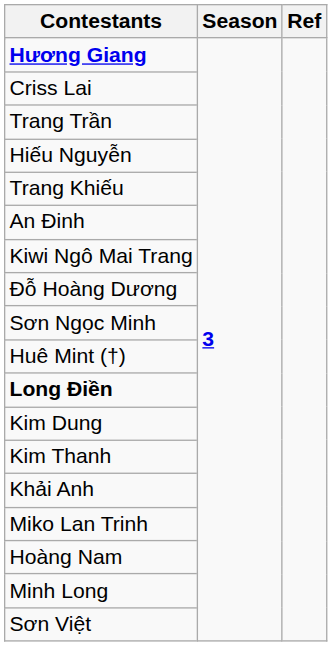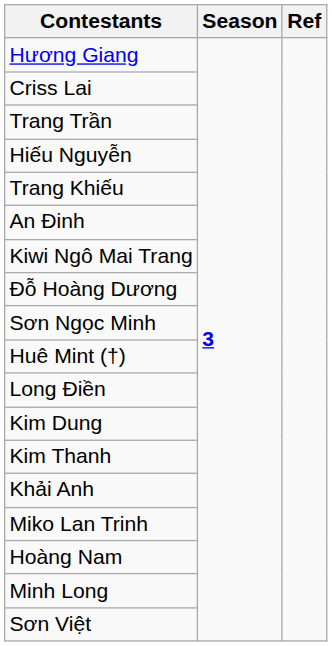(78, 54) bold -> (74, 54) normal
(61, 389) bold -> (58, 389) normal
